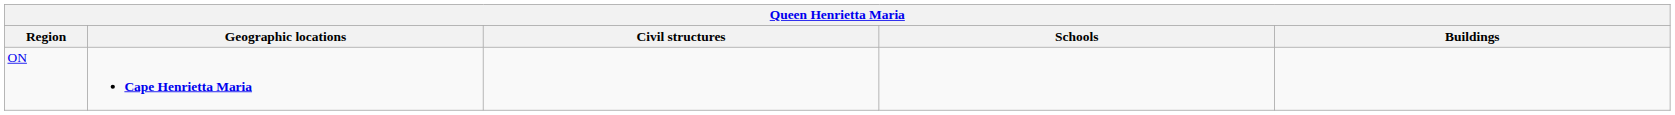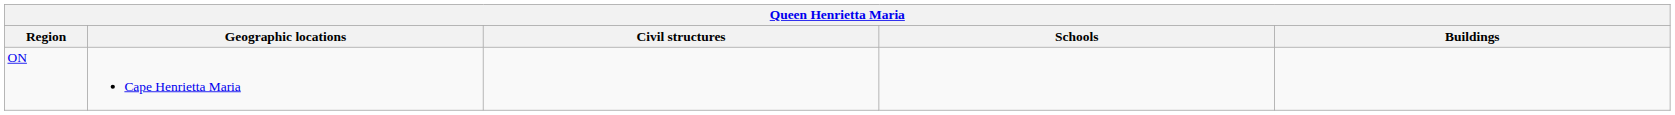(285, 86) bold -> (285, 86) normal
